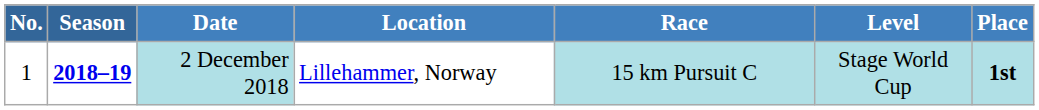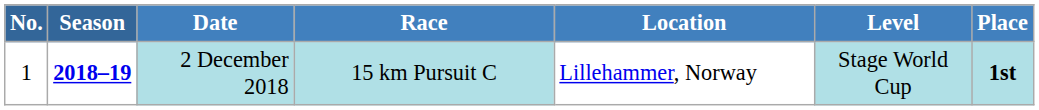columns swapped: (424, 23) <-> (684, 23)
